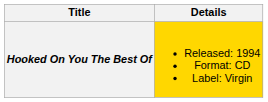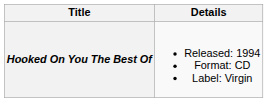(209, 66) gold background -> (209, 66) no background
